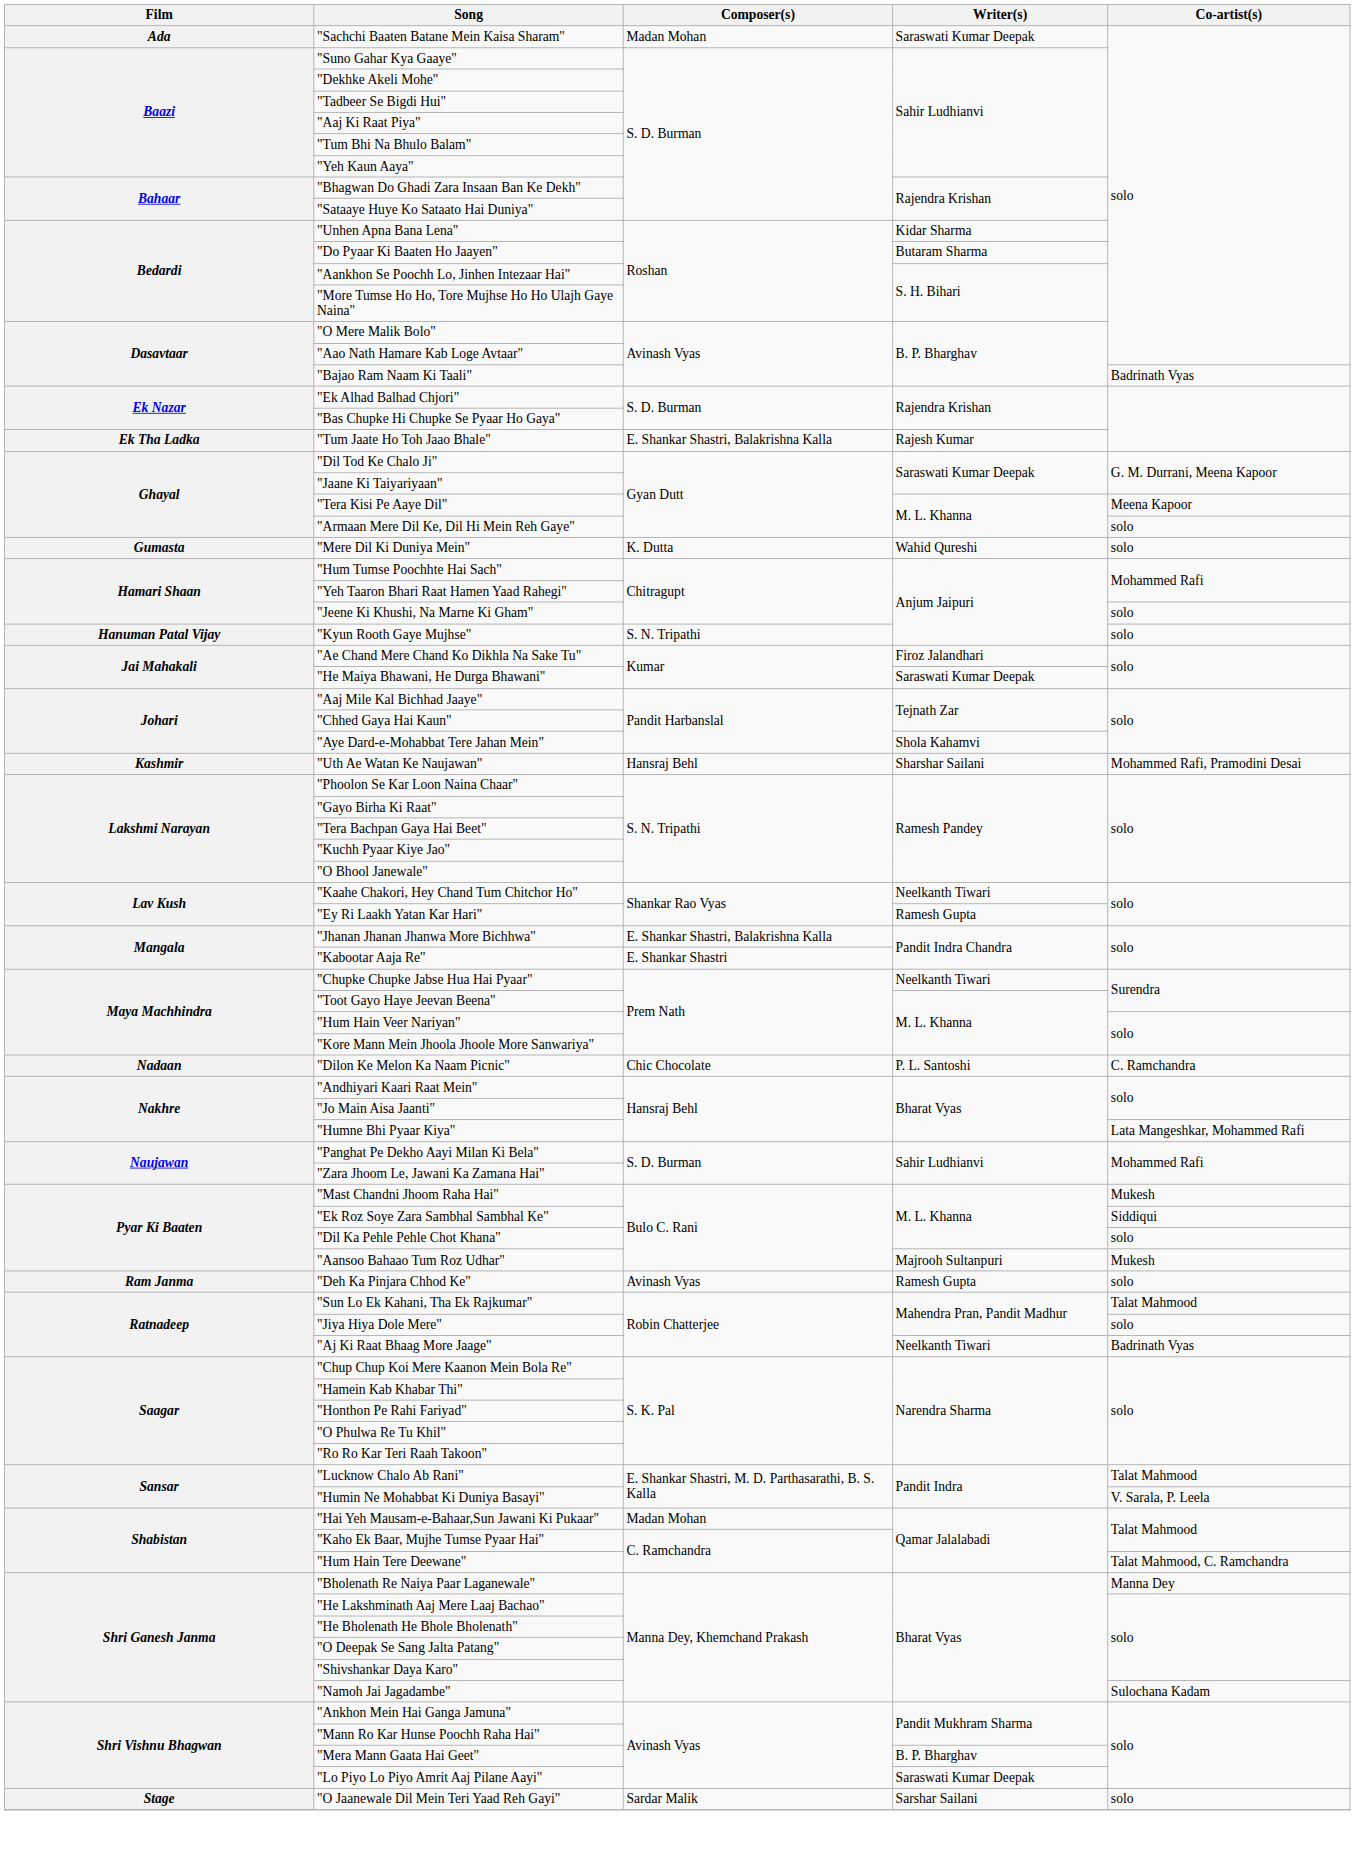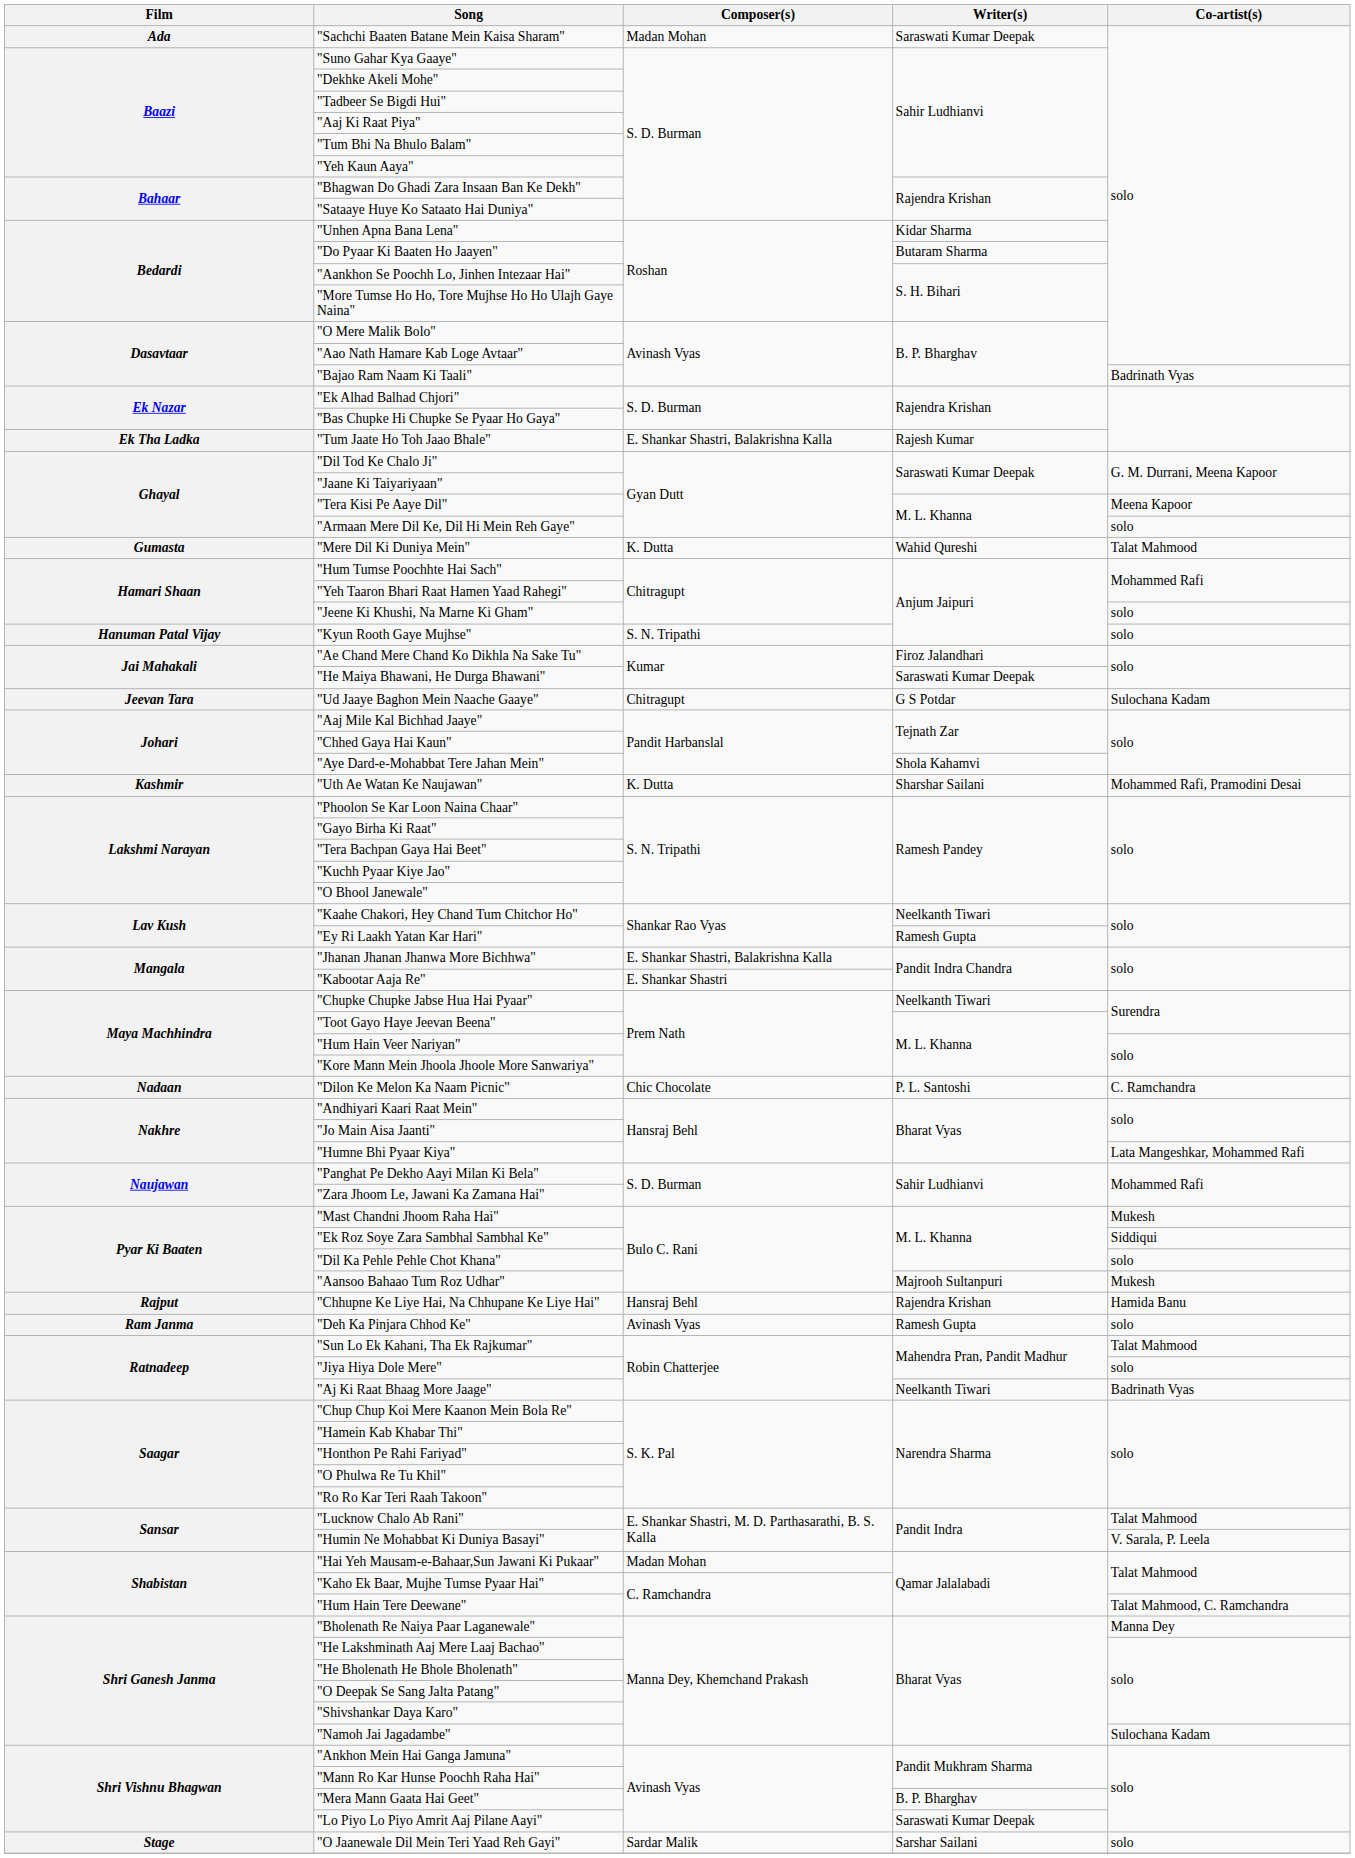(1122, 548) solo -> (1154, 548) Talat Mahmood
+ row: (428, 699)
(662, 763) Hansraj Behl -> (650, 785) K. Dutta
+ row: (458, 1303)
